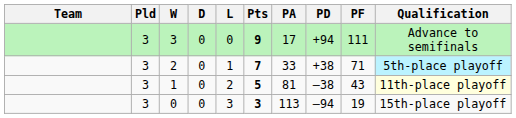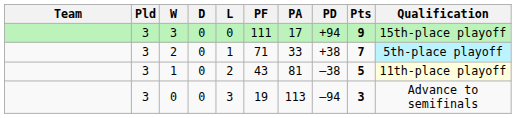columns swapped: (358, 14) <-> (258, 14)
(443, 40) Advance to semifinals -> (443, 33) 15th-place playoff
(443, 104) 15th-place playoff -> (443, 97) Advance to semifinals
